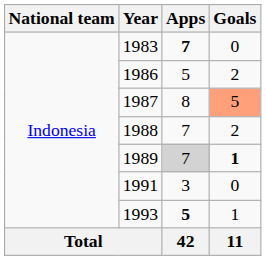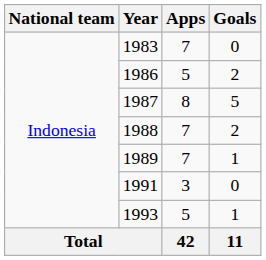(186, 46) bold -> (186, 46) normal
(235, 102) lightsalmon background -> (235, 102) no background
(186, 158) lightgrey background -> (186, 158) no background
(235, 158) bold -> (235, 158) normal
(186, 213) bold -> (186, 213) normal
